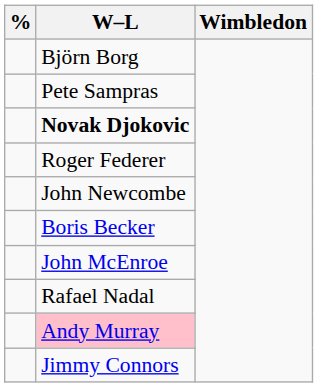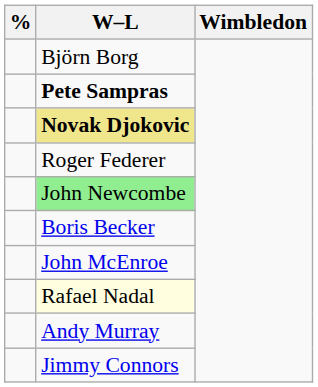(100, 90) normal -> (105, 90) bold
(115, 124) no background -> (115, 124) khaki background
(113, 193) no background -> (113, 193) lightgreen background
(98, 296) no background -> (98, 296) lightyellow background
(100, 330) pink background -> (100, 330) no background
